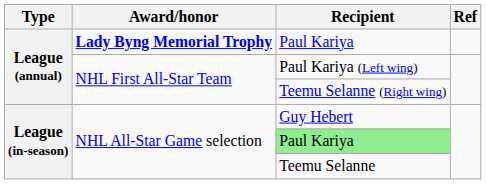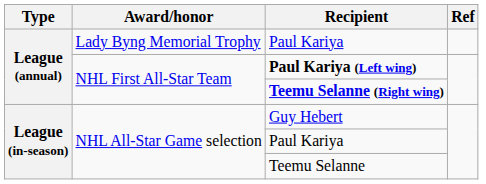(174, 41) bold -> (168, 41) normal
(348, 66) normal -> (343, 66) bold
(363, 91) normal -> (356, 91) bold
(316, 141) lightgreen background -> (306, 141) no background
